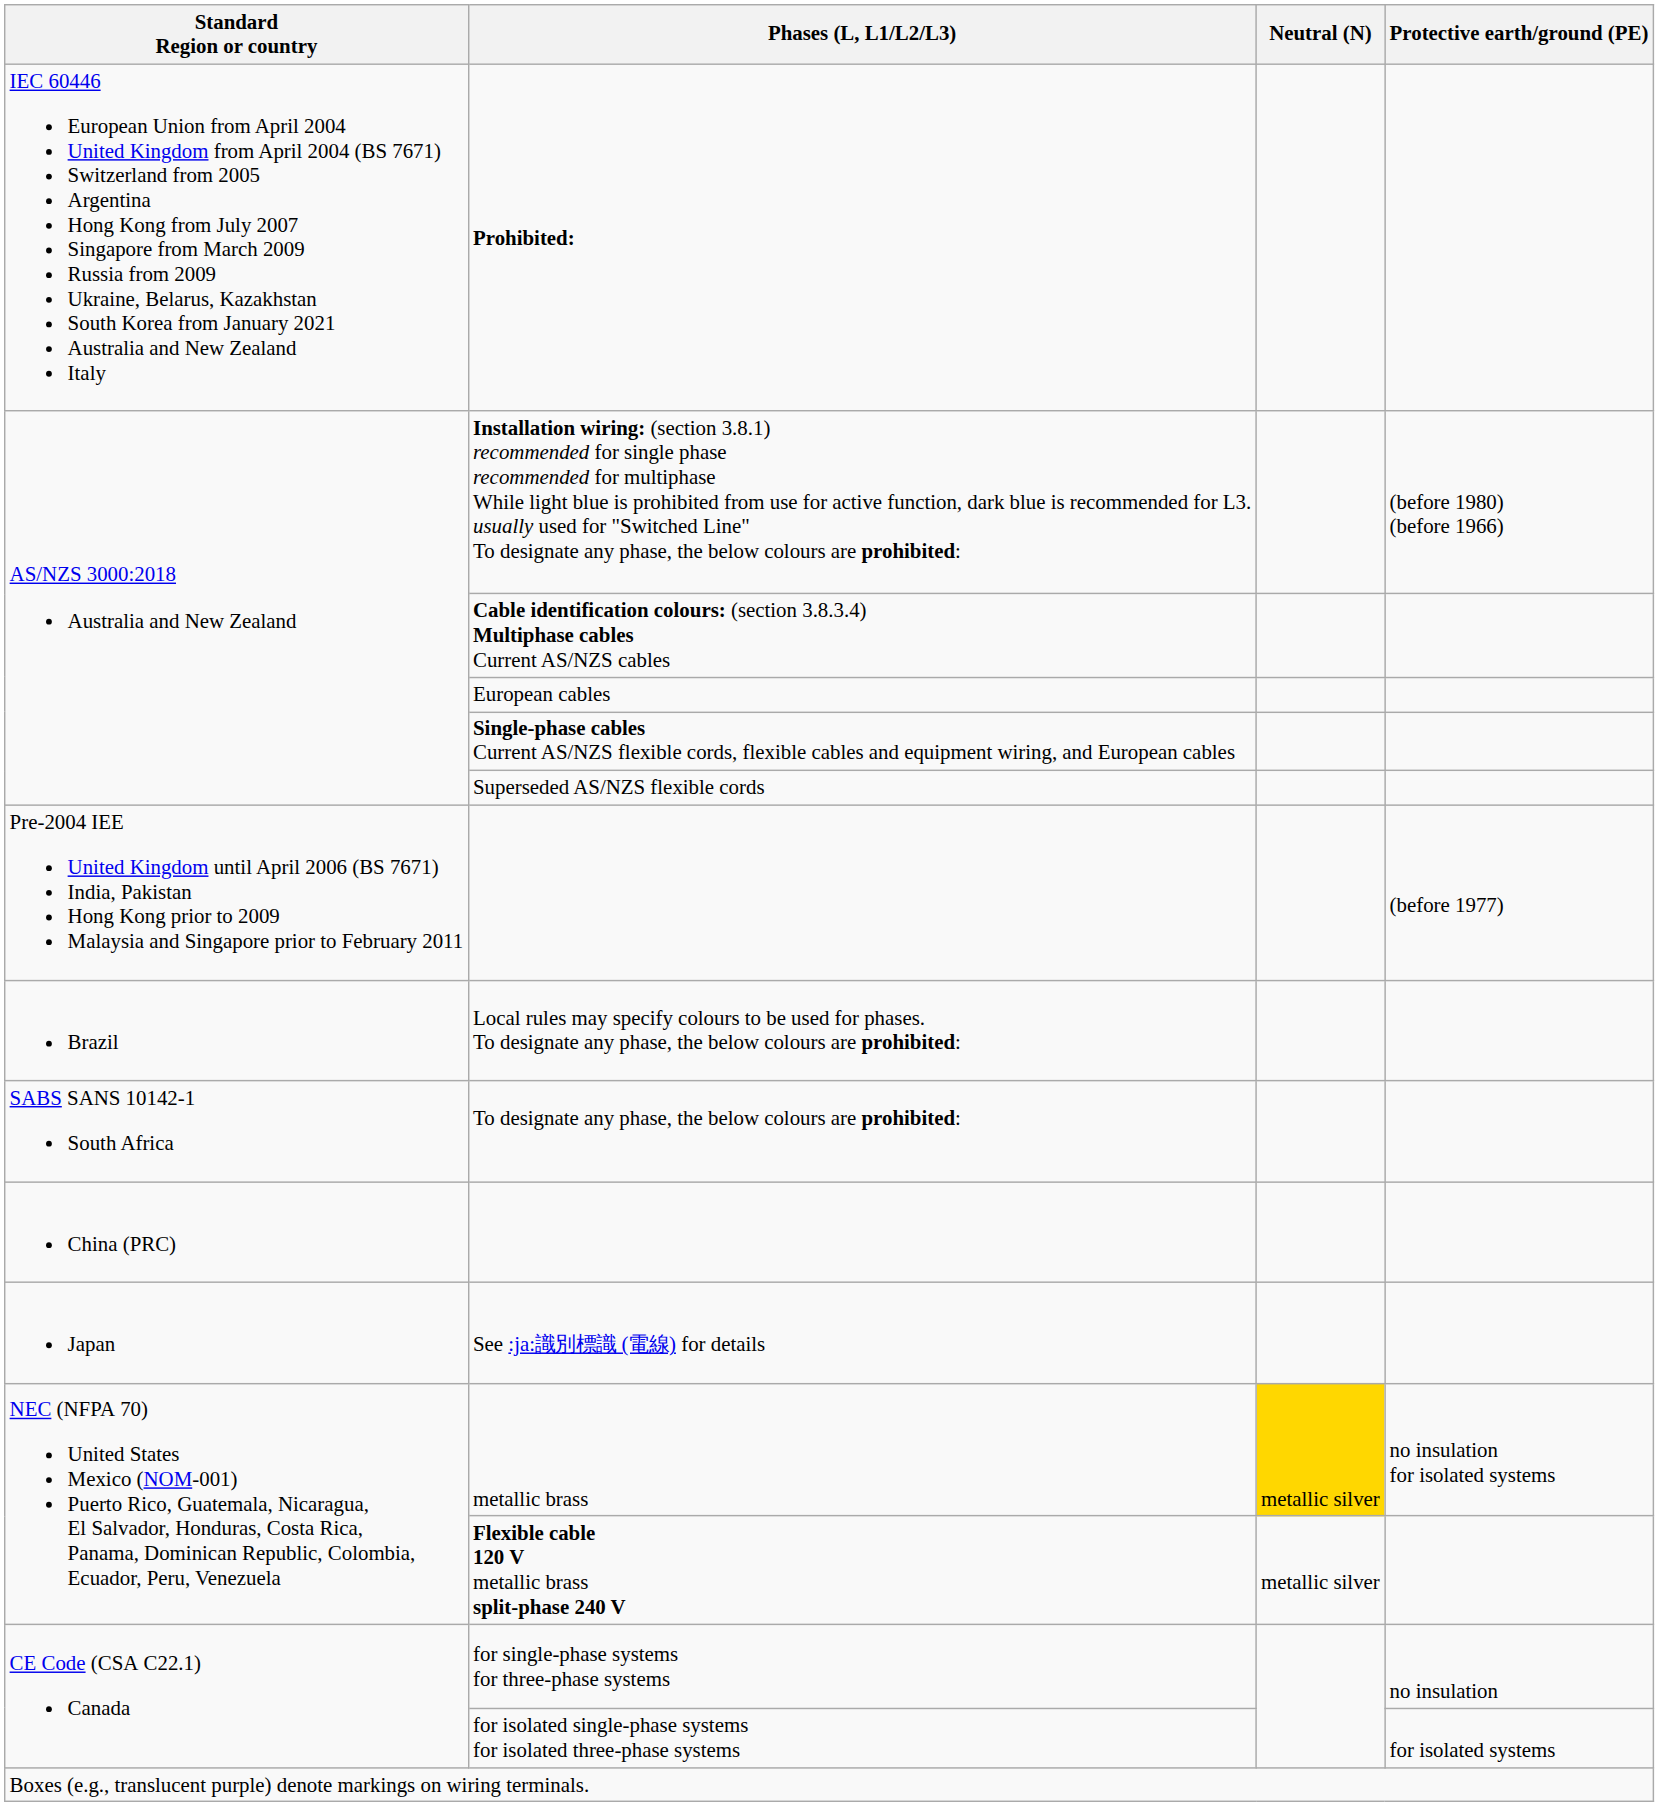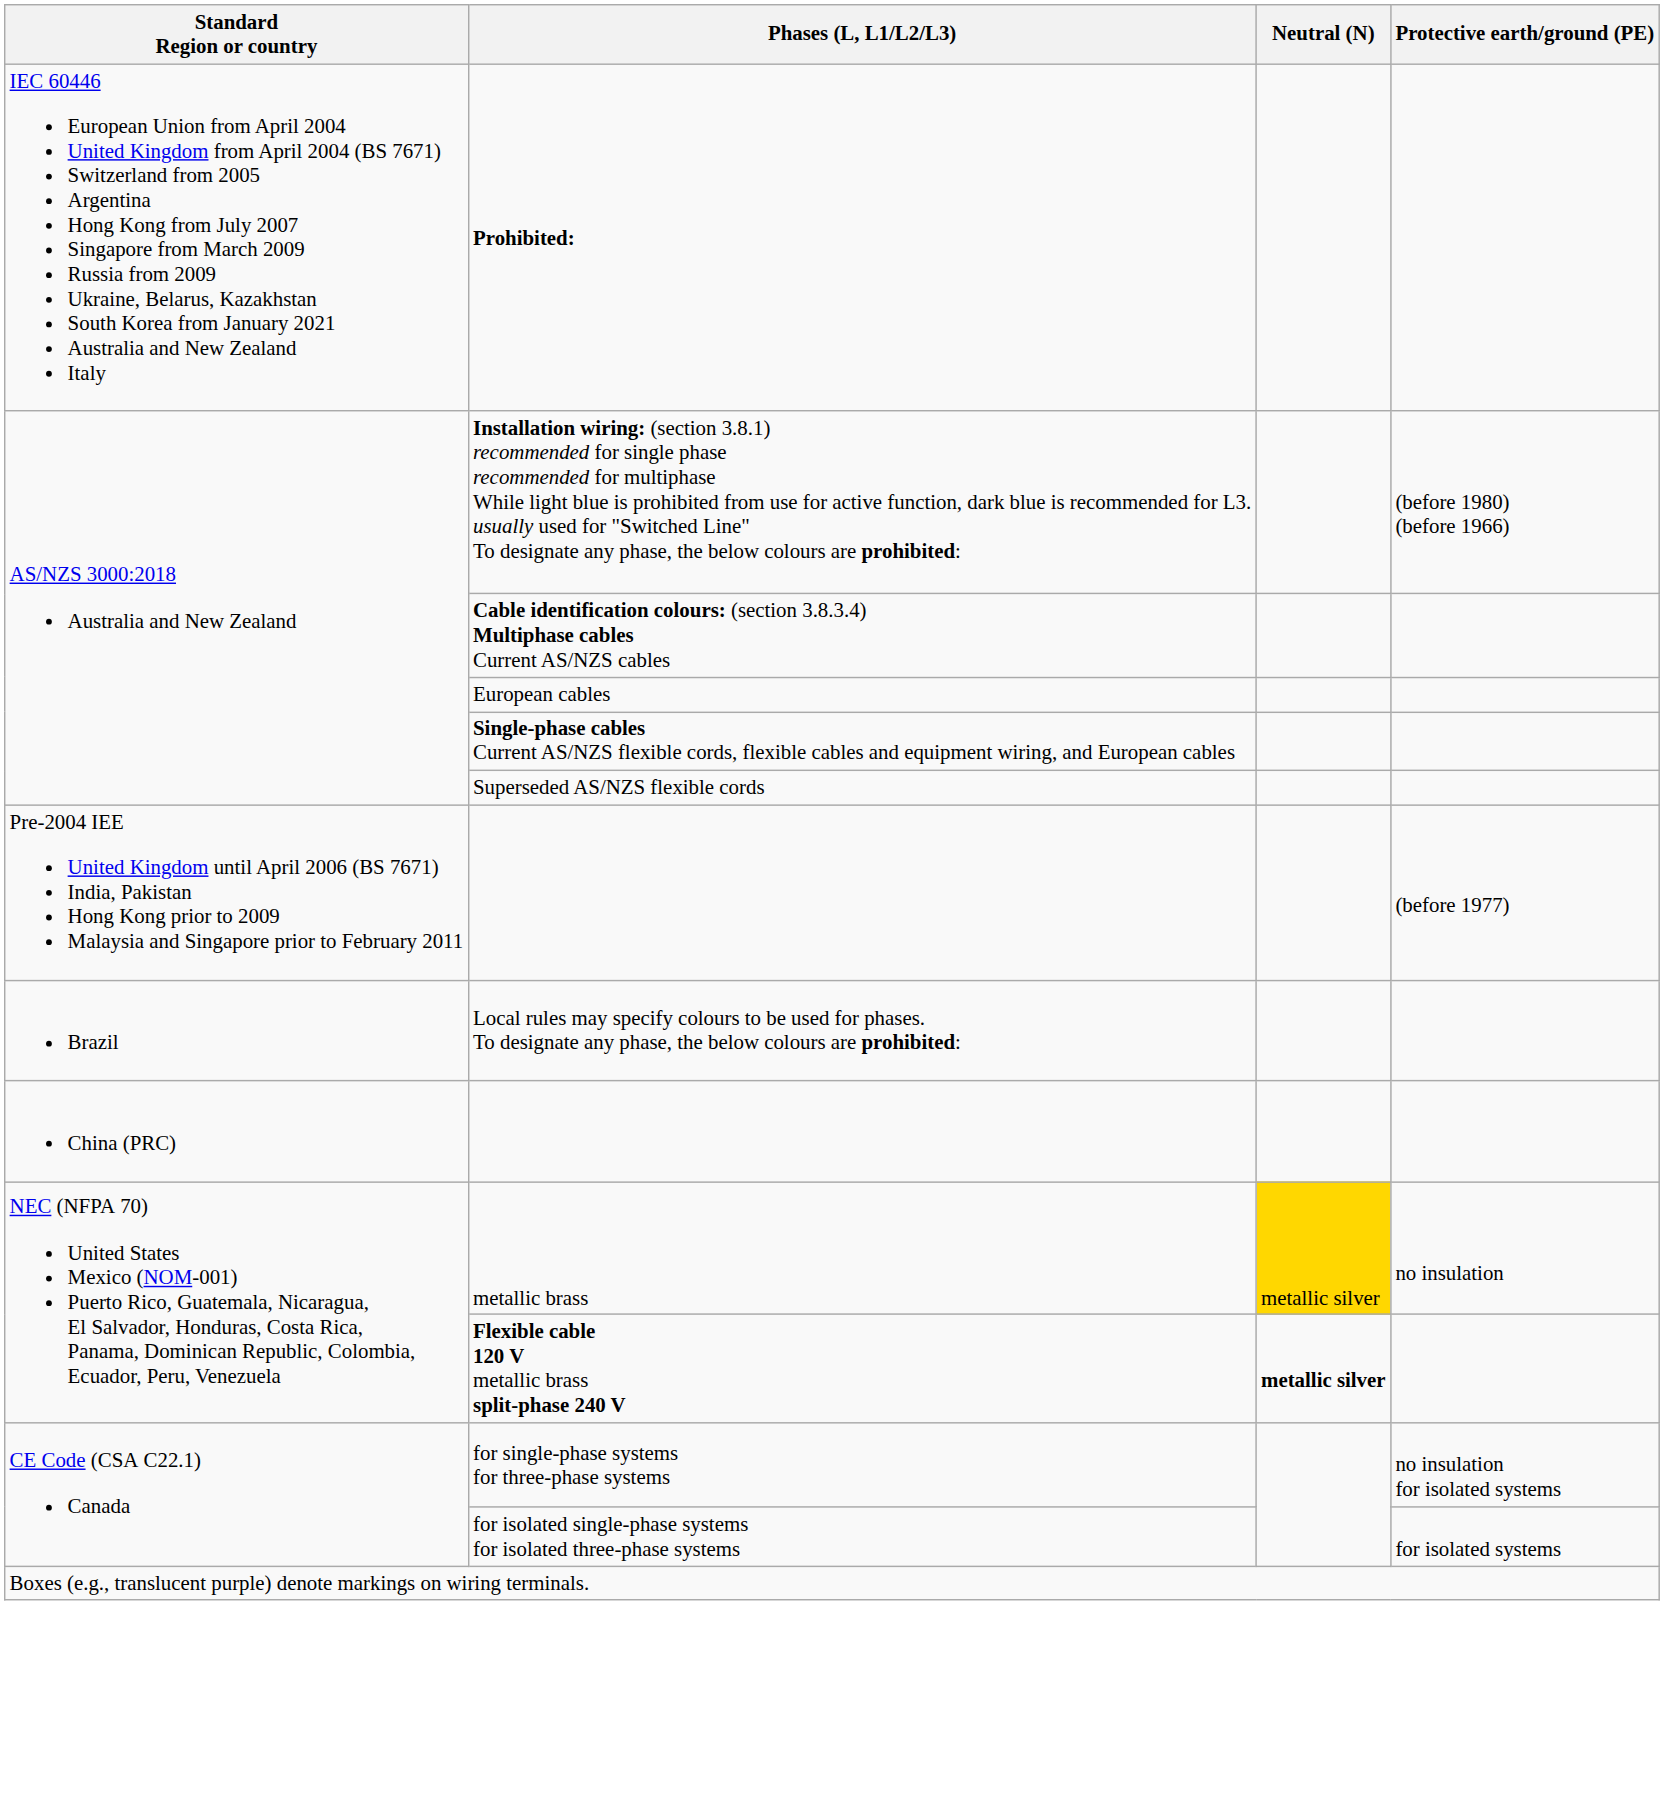- row: (236, 1121)
- row: (236, 1345)
(1472, 1461) no insulation for isolated systems -> (1450, 1272) no insulation
(1320, 1582) normal -> (1323, 1380) bold
(1444, 1690) no insulation -> (1478, 1476) no insulation for isolated systems
